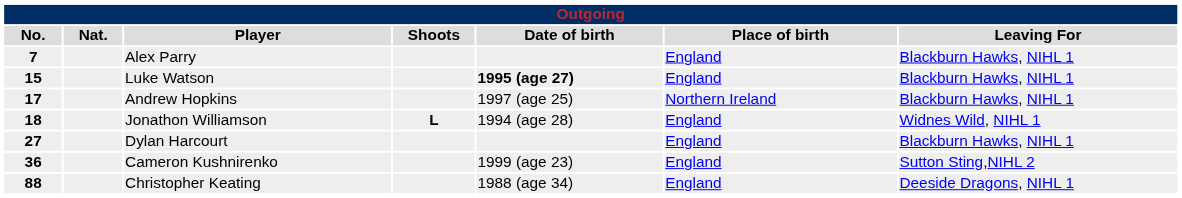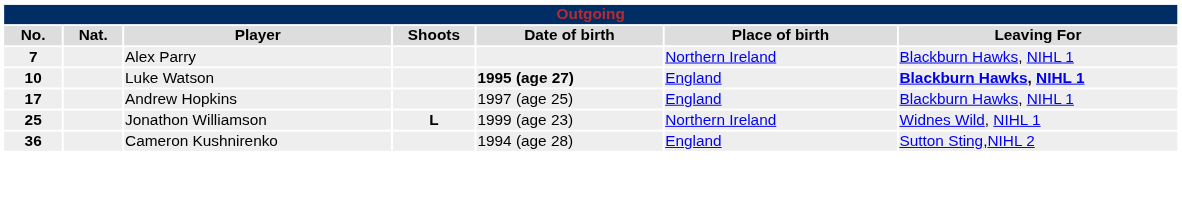(693, 56) England -> (721, 56) Northern Ireland
(33, 77) 15 -> (33, 77) 10
(987, 77) normal -> (992, 77) bold
(721, 99) Northern Ireland -> (693, 99) England
(33, 120) 18 -> (33, 120) 25
(525, 120) 1994 (age 28) -> (525, 120) 1999 (age 23)
(693, 120) England -> (721, 120) Northern Ireland
- row: (176, 141)
(525, 162) 1999 (age 23) -> (525, 141) 1994 (age 28)
- row: (193, 183)
